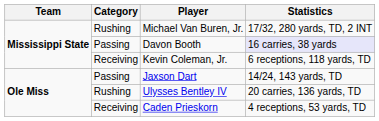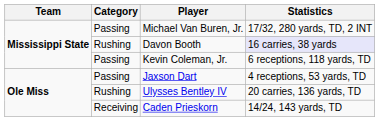(112, 28) Rushing -> (112, 28) Passing
(112, 44) Passing -> (112, 44) Rushing
(116, 60) Receiving -> (112, 60) Passing
(295, 76) 14/24, 143 yards, TD -> (307, 76) 4 receptions, 53 yards, TD
(307, 108) 4 receptions, 53 yards, TD -> (295, 108) 14/24, 143 yards, TD
